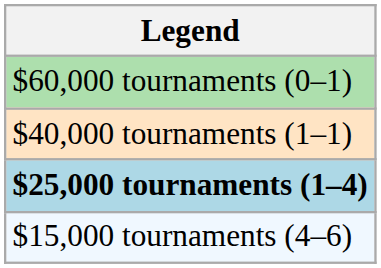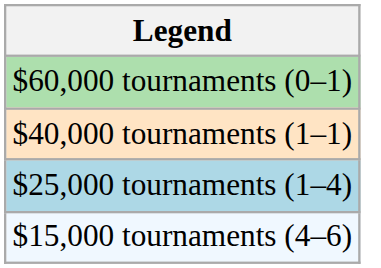(190, 184) bold -> (182, 184) normal
